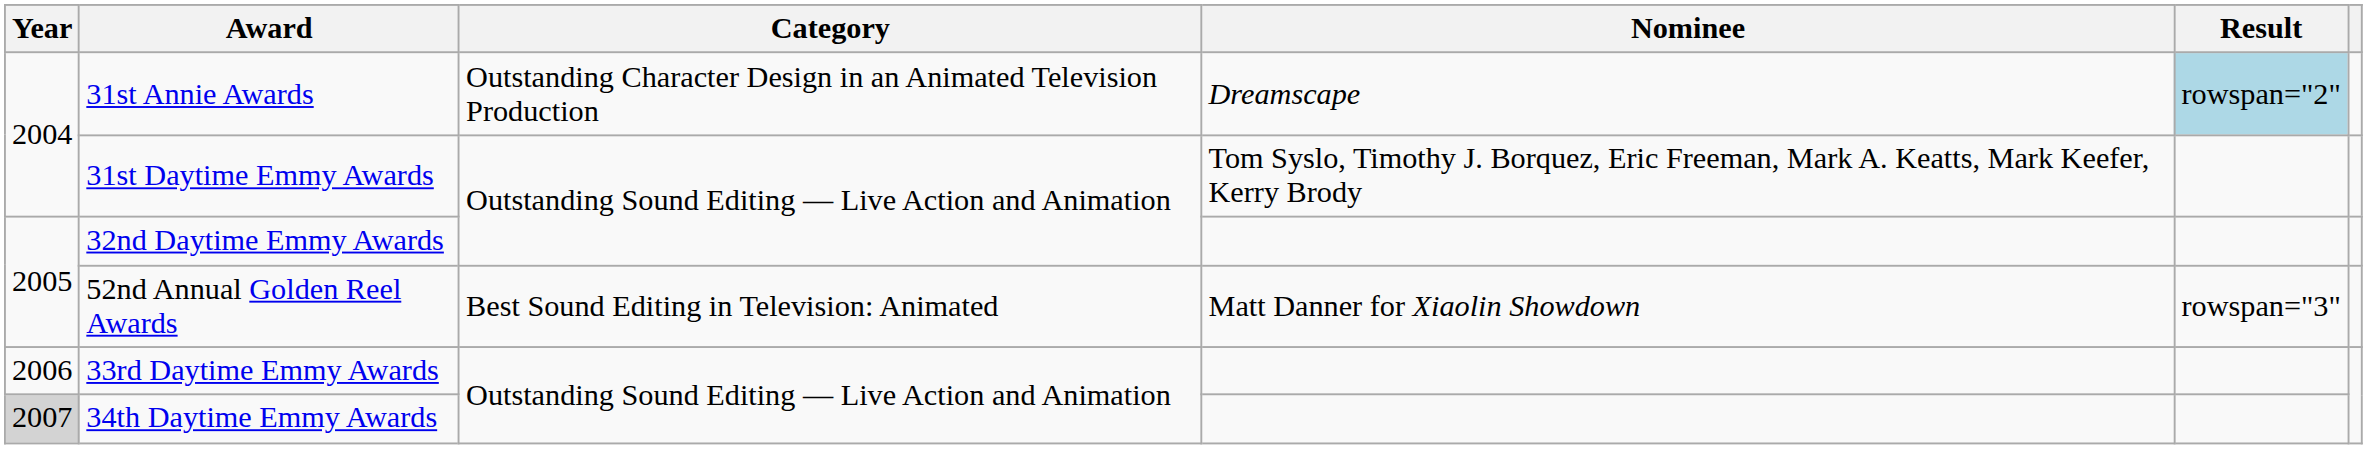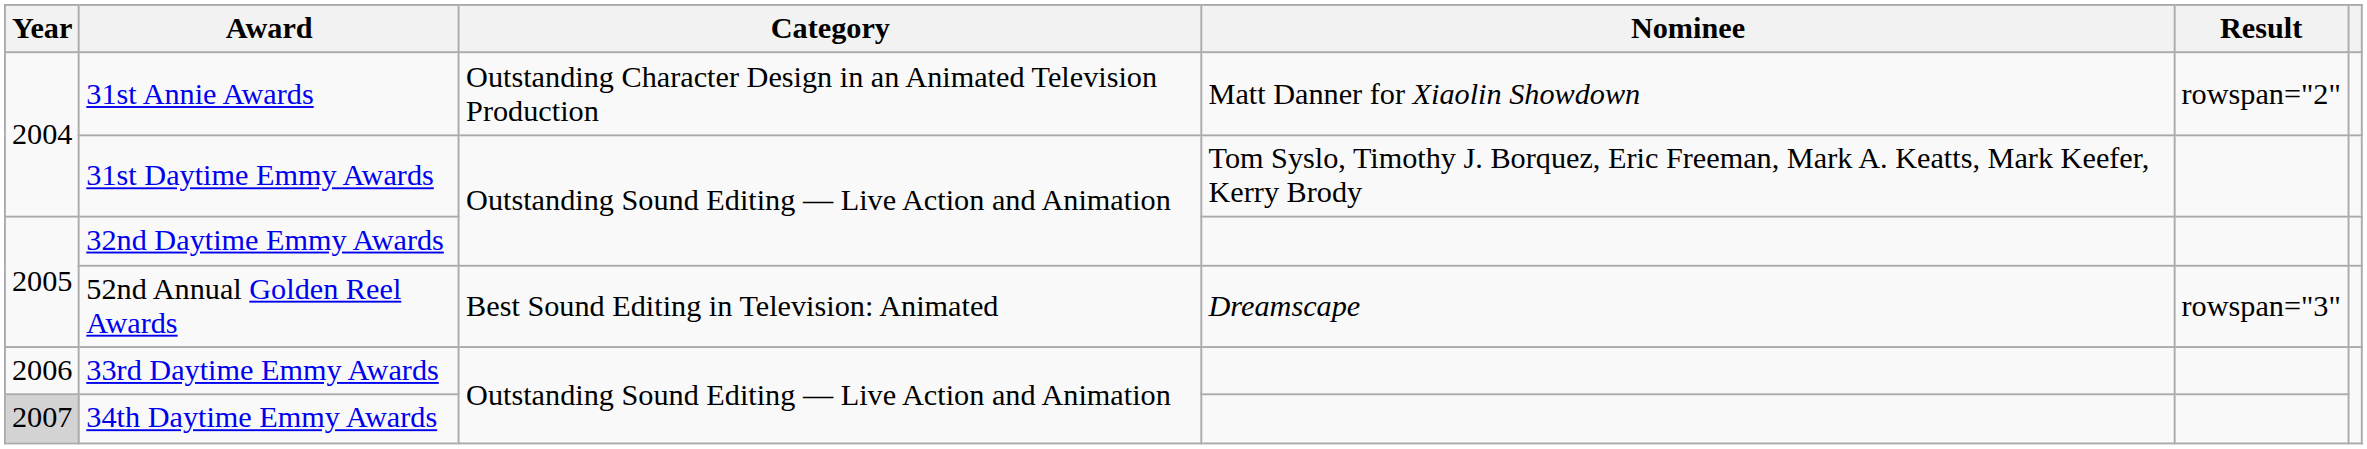(1284, 93) Dreamscape -> (1424, 93) Matt Danner for Xiaolin Showdown
(2261, 93) lightblue background -> (2261, 93) no background
(1424, 305) Matt Danner for Xiaolin Showdown -> (1284, 305) Dreamscape
